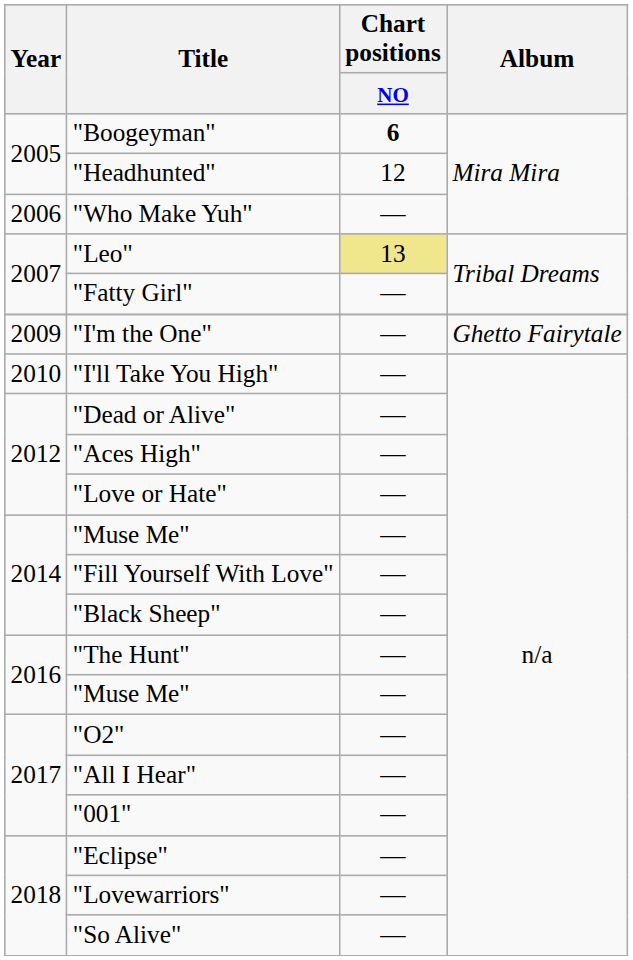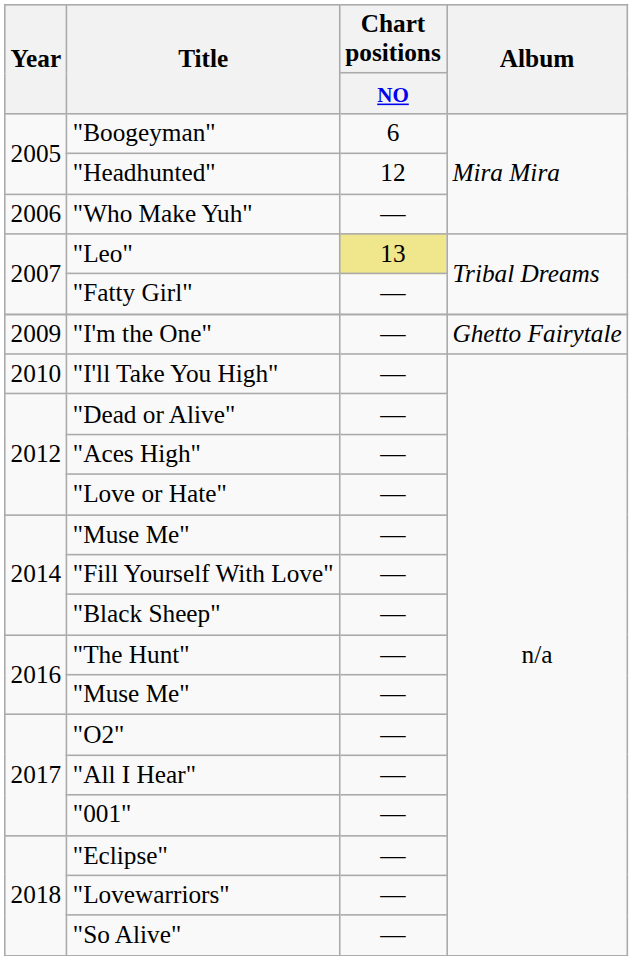(393, 133) bold -> (393, 133) normal
